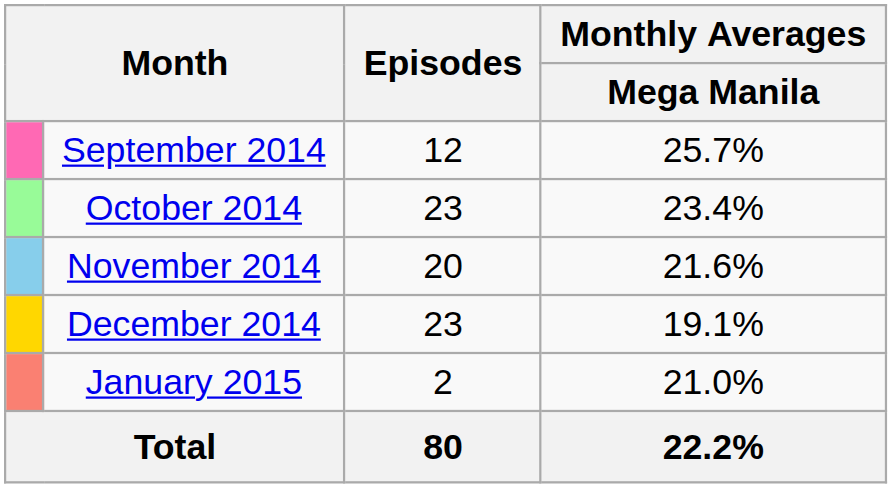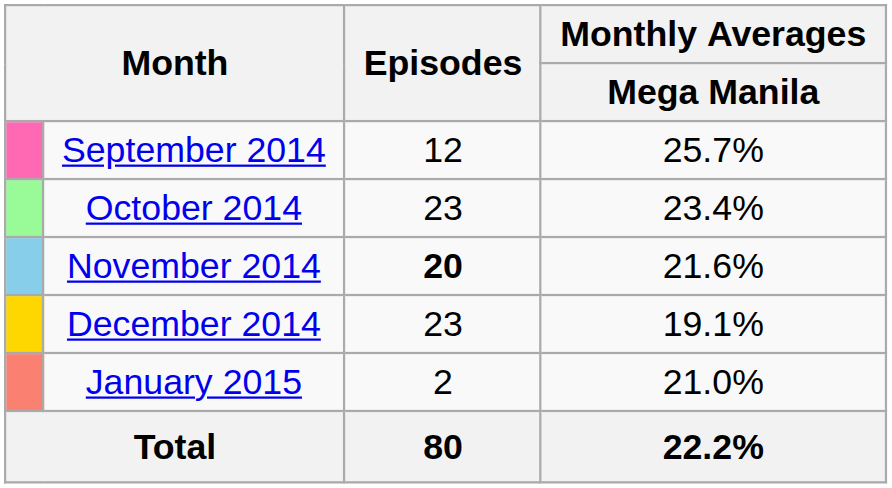(443, 266) normal -> (443, 266) bold
